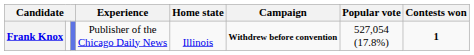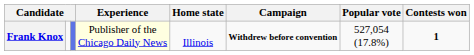(123, 36) no background -> (123, 36) lightyellow background
